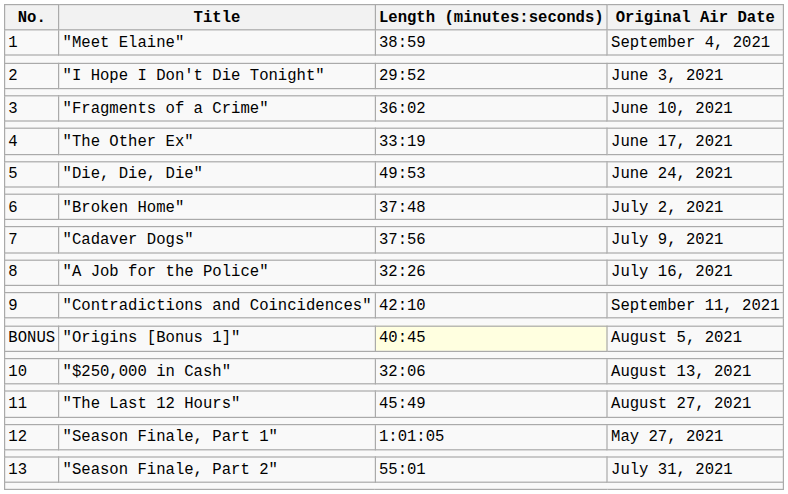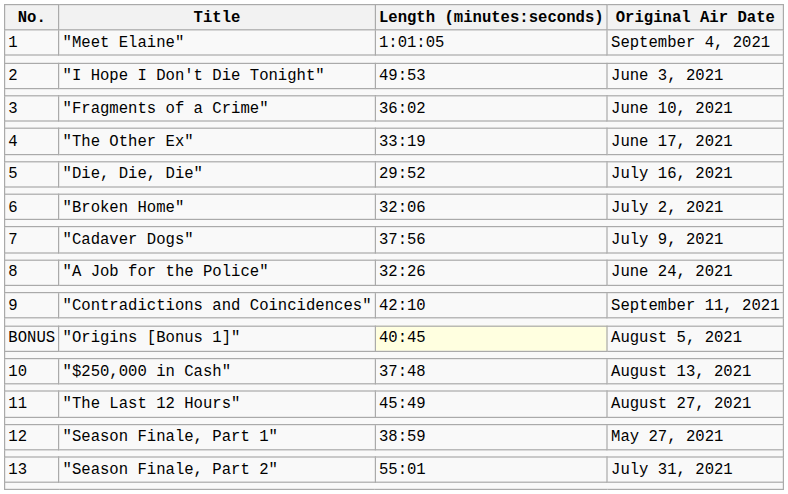(402, 43) 38:59 -> (412, 43) 1:01:05
(402, 76) 29:52 -> (402, 76) 49:53
(402, 174) 49:53 -> (402, 174) 29:52
(672, 174) June 24, 2021 -> (672, 174) July 16, 2021
(402, 207) 37:48 -> (402, 207) 32:06
(672, 273) July 16, 2021 -> (672, 273) June 24, 2021
(402, 371) 32:06 -> (402, 371) 37:48
(412, 437) 1:01:05 -> (402, 437) 38:59
